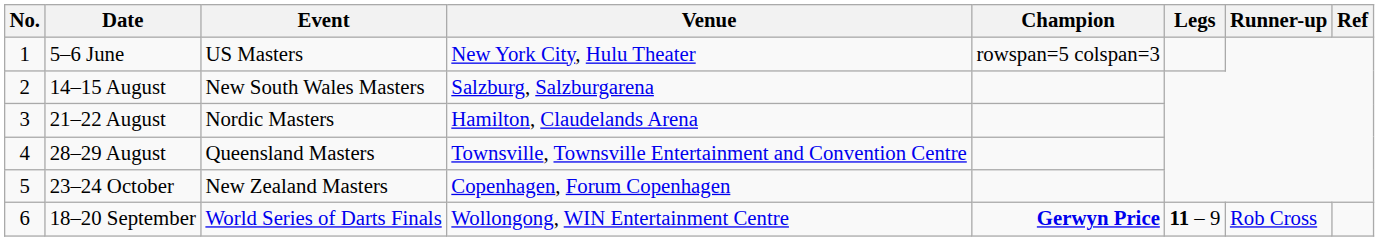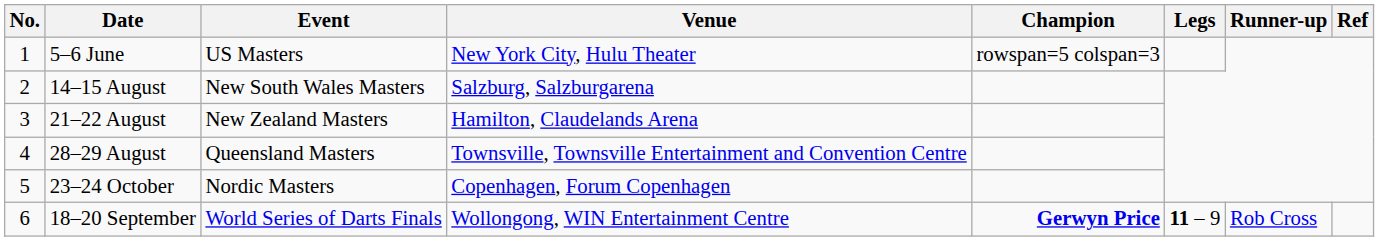(270, 119) Nordic Masters -> (297, 119) New Zealand Masters
(297, 185) New Zealand Masters -> (270, 185) Nordic Masters
